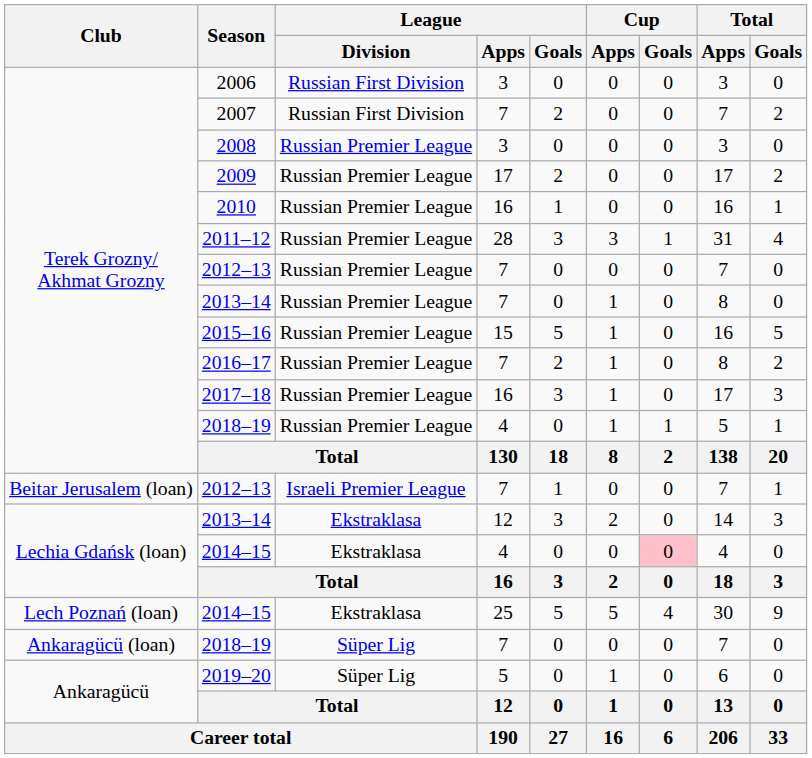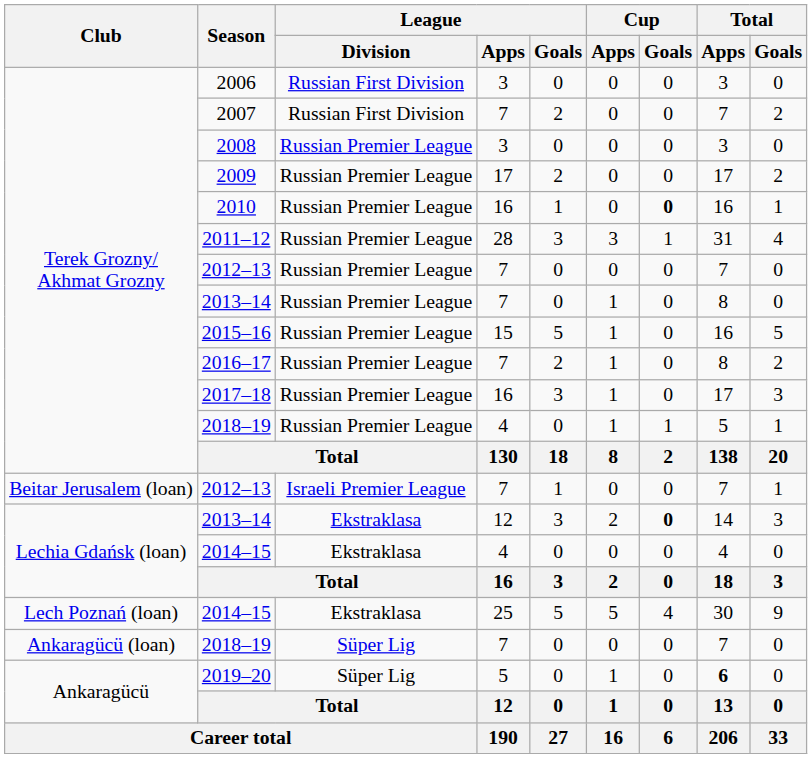(668, 207) normal -> (668, 207) bold
(668, 519) normal -> (668, 519) bold
(668, 550) pink background -> (668, 550) no background
(723, 675) normal -> (723, 675) bold
